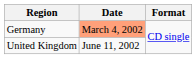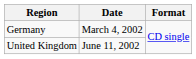(112, 29) lightsalmon background -> (112, 29) no background
